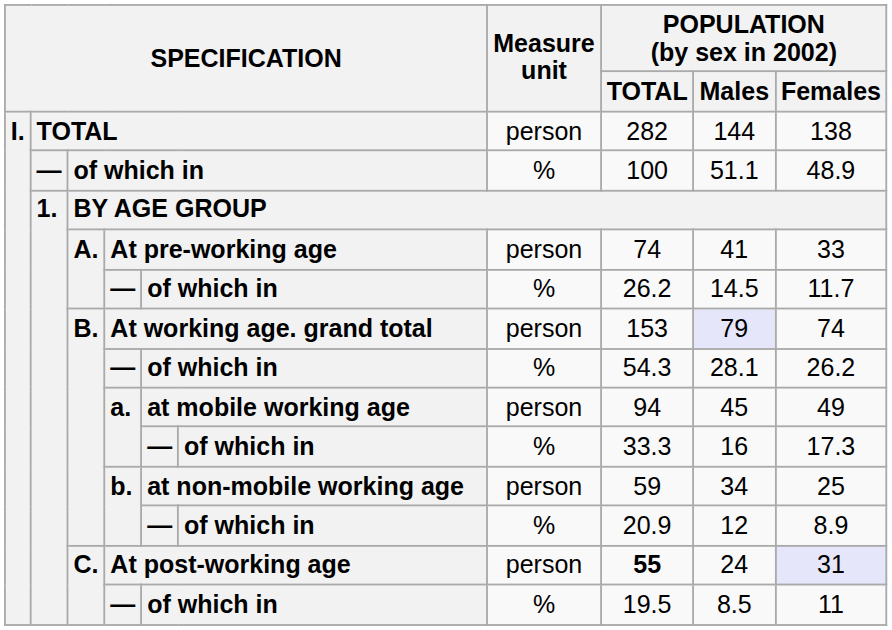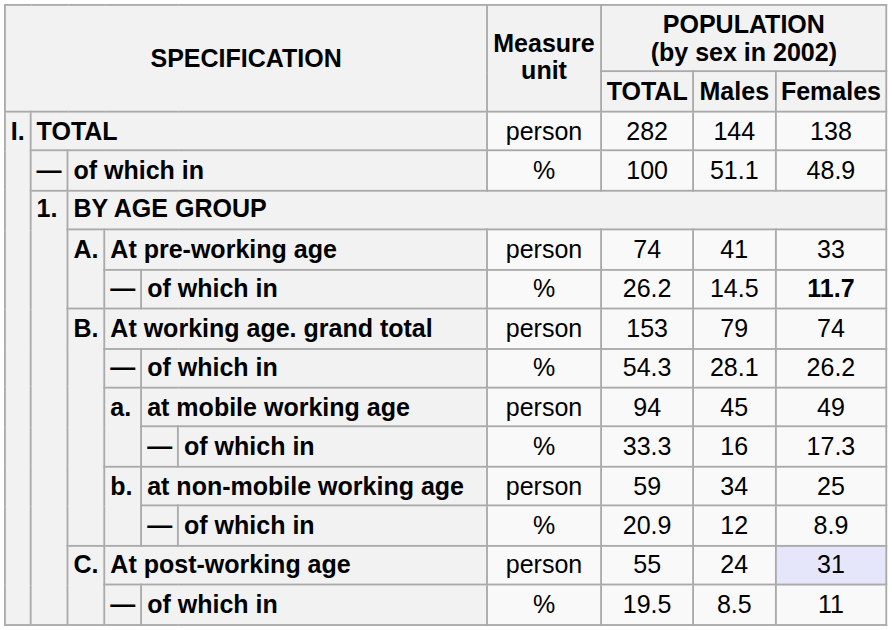(831, 289) normal -> (831, 289) bold
(734, 328) lavender background -> (734, 328) no background
(647, 565) bold -> (647, 565) normal
